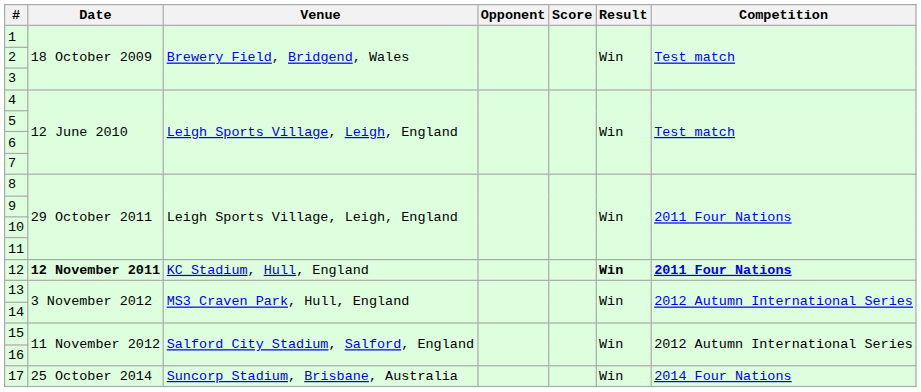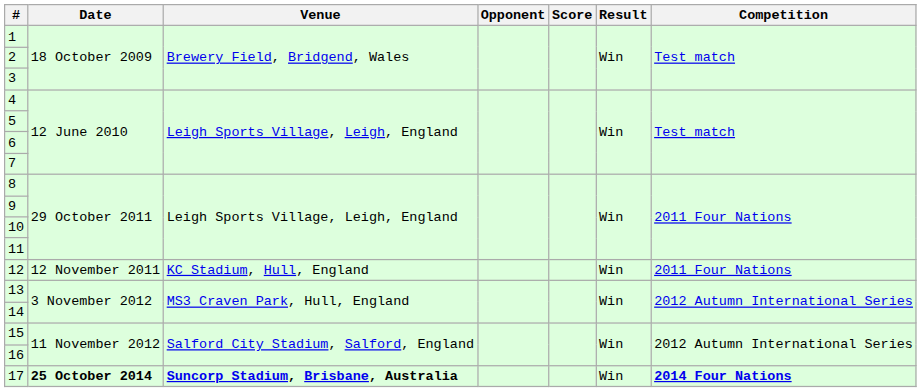(95, 270) bold -> (95, 270) normal
(611, 270) bold -> (611, 270) normal
(723, 270) bold -> (723, 270) normal
(91, 376) normal -> (91, 376) bold
(312, 376) normal -> (312, 376) bold
(723, 376) normal -> (723, 376) bold
